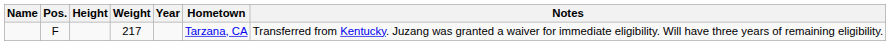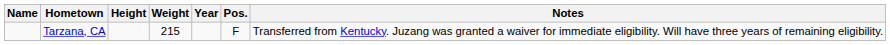columns swapped: (55, 13) <-> (216, 13)
(132, 31) 217 -> (170, 31) 215
